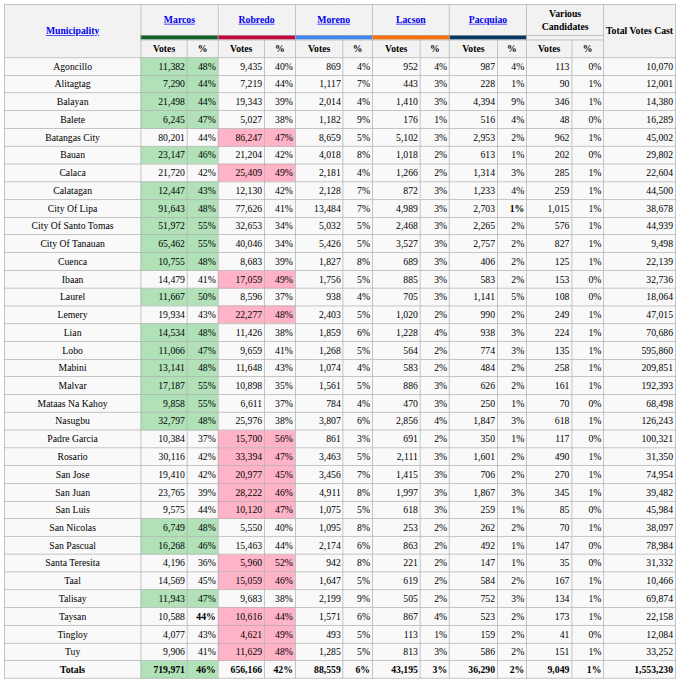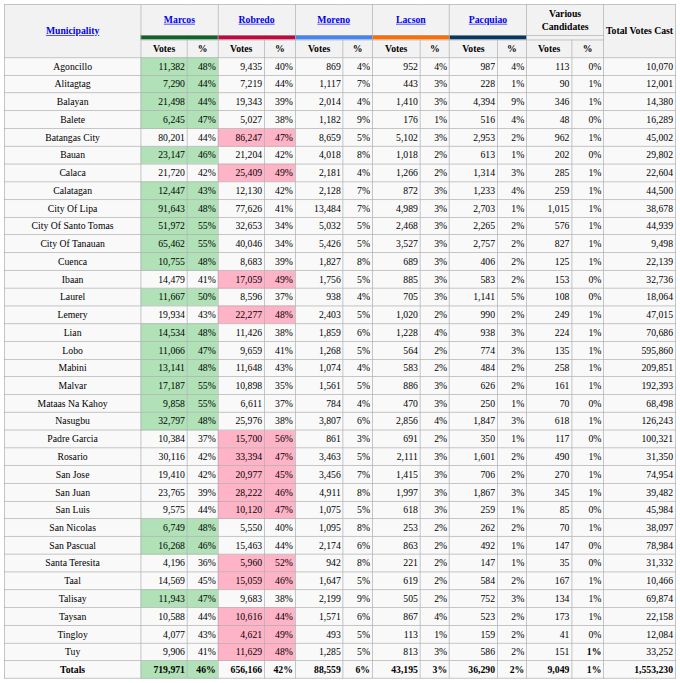(517, 208) bold -> (518, 208) normal
(206, 616) bold -> (207, 616) normal
(595, 651) normal -> (594, 651) bold
